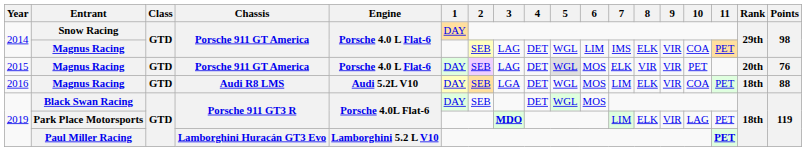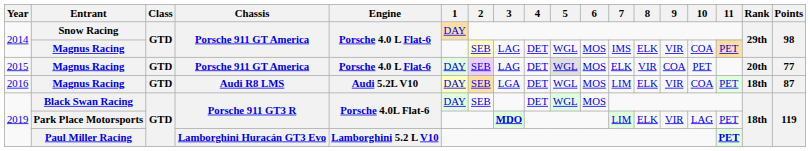(594, 48) LIM -> (594, 48) MOS
(672, 66) VIR -> (674, 66) COA
(785, 66) 76 -> (789, 66) 77
(785, 83) 88 -> (789, 83) 87
